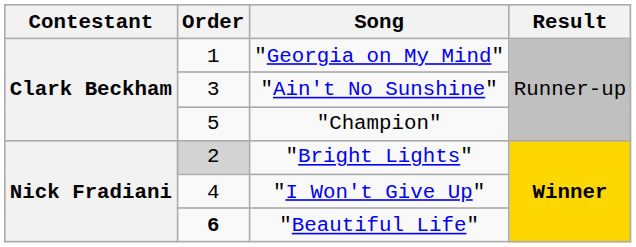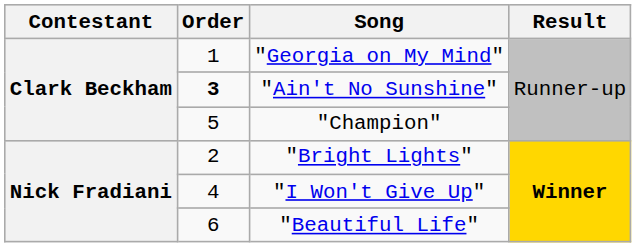(213, 90) normal -> (213, 90) bold
(213, 157) lightgrey background -> (213, 157) no background
(213, 225) bold -> (213, 225) normal
